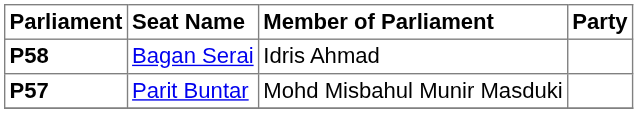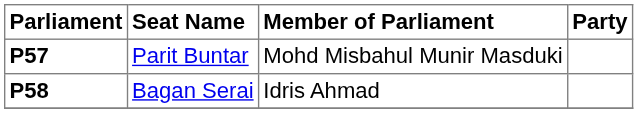rows swapped: (29, 90) <-> (29, 56)
